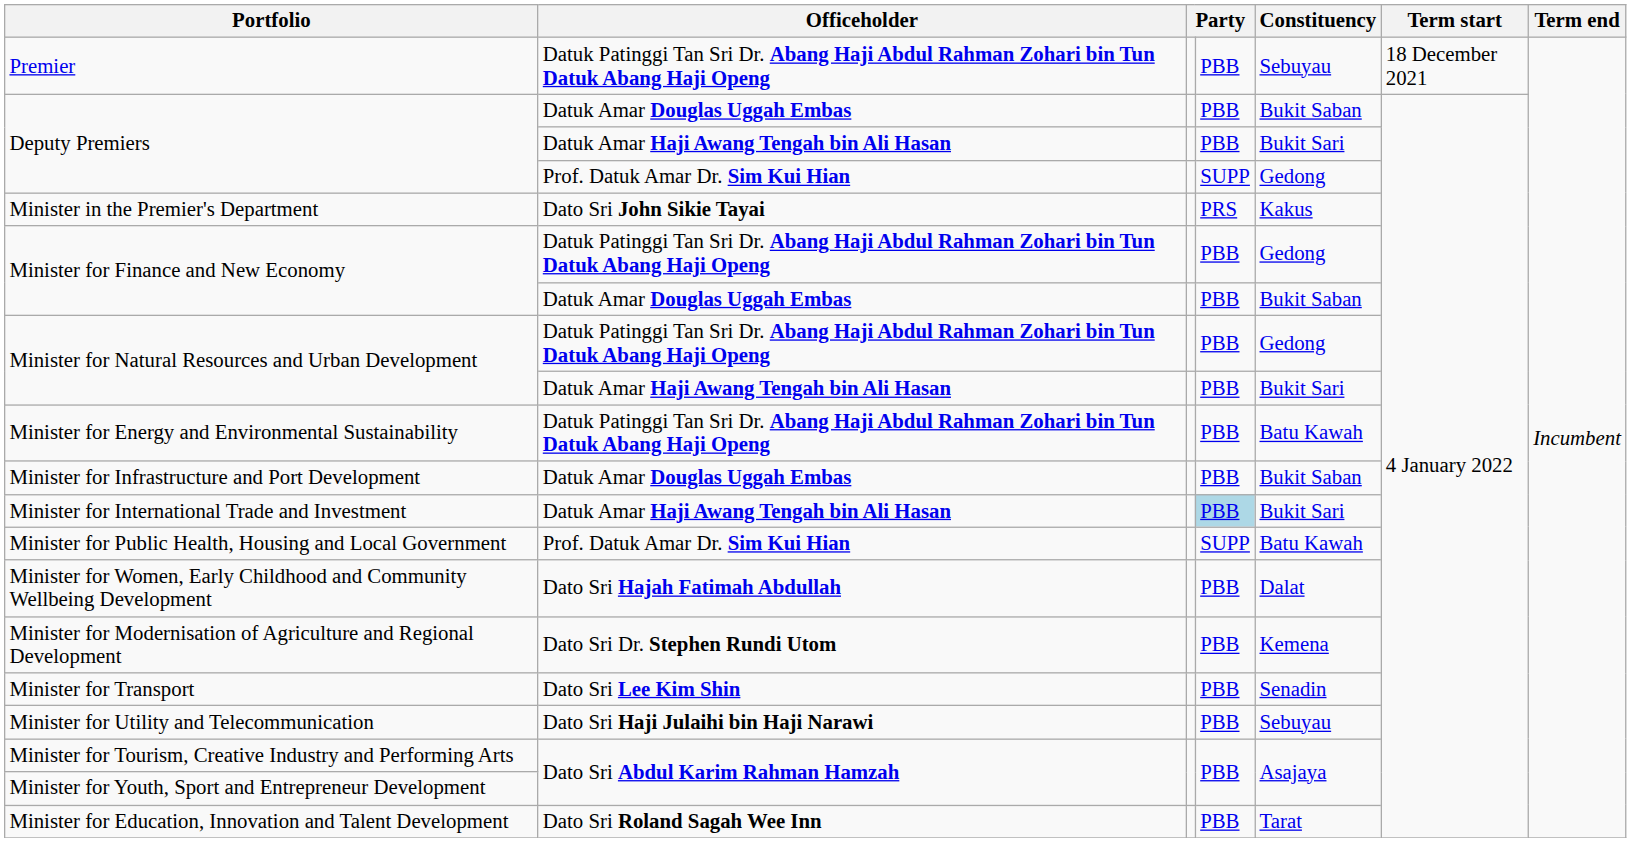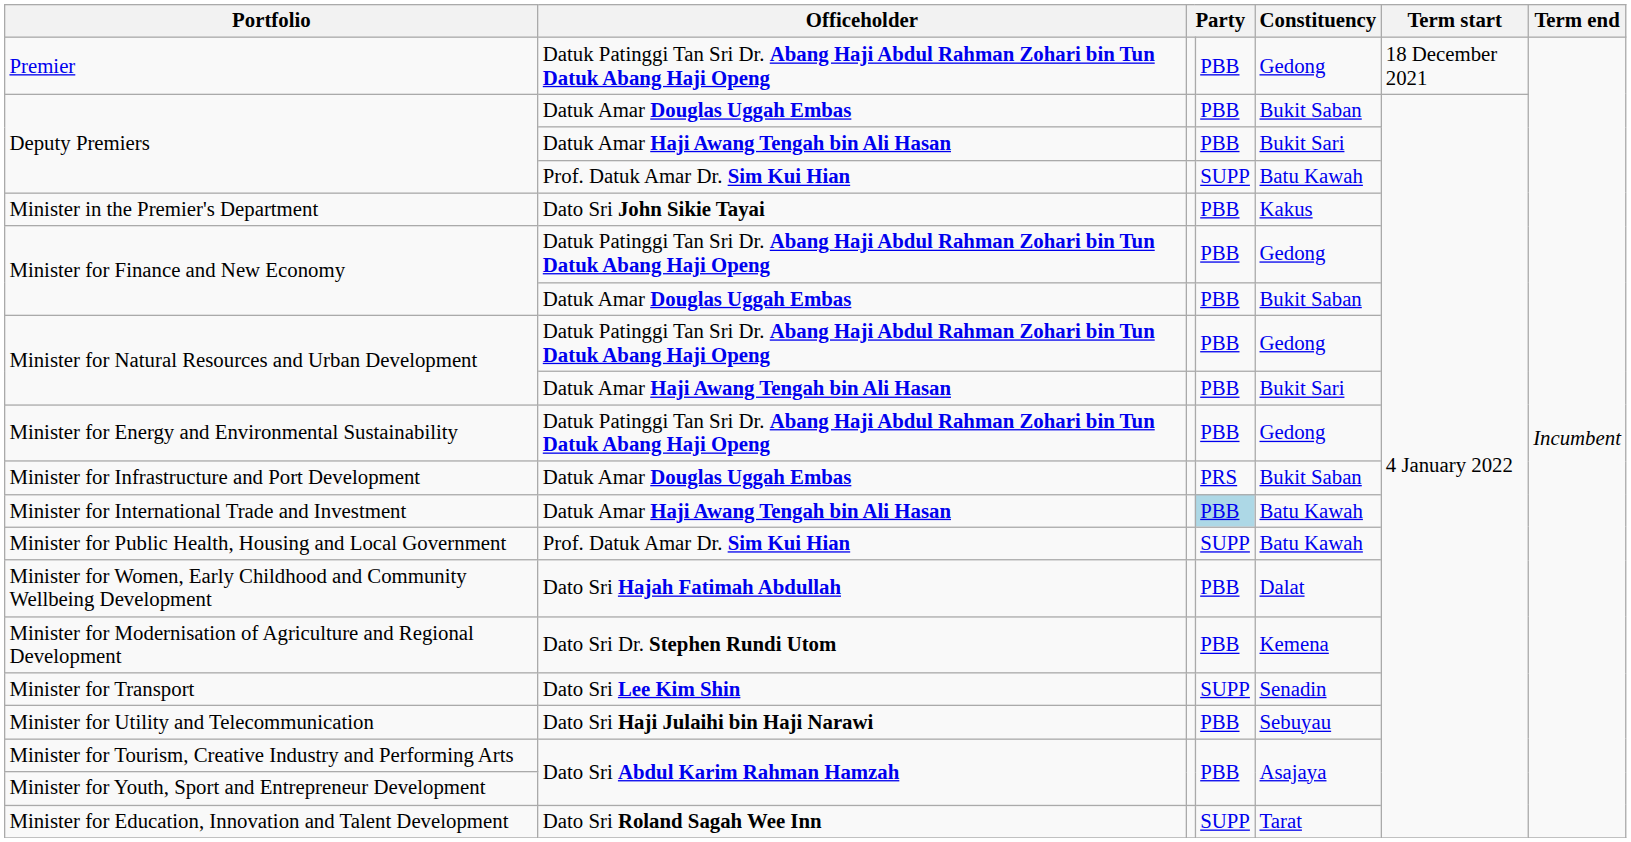(1295, 65) Sebuyau -> (1292, 65) Gedong
(1292, 176) Gedong -> (1311, 176) Batu Kawah
(1219, 209) PRS -> (1220, 209) PBB
(1311, 432) Batu Kawah -> (1292, 432) Gedong
(1220, 477) PBB -> (1219, 477) PRS
(1302, 510) Bukit Sari -> (1311, 510) Batu Kawah
(1220, 689) PBB -> (1225, 689) SUPP
(1220, 821) PBB -> (1225, 821) SUPP
